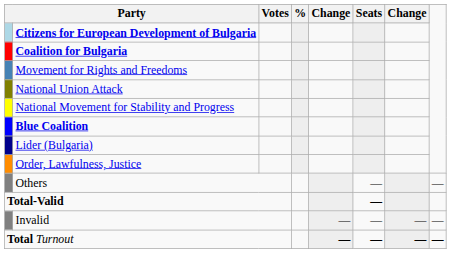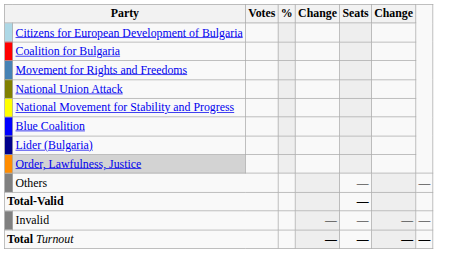(136, 32) bold -> (129, 32) normal
(71, 51) bold -> (68, 51) normal
(52, 126) bold -> (50, 126) normal
(78, 164) no background -> (78, 164) lightgrey background
